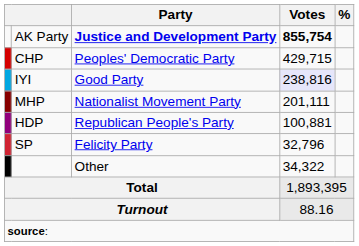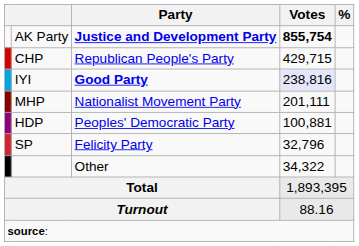(155, 58) Peoples' Democratic Party -> (154, 58) Republican People's Party
(109, 79) normal -> (111, 79) bold
(154, 123) Republican People's Party -> (155, 123) Peoples' Democratic Party
